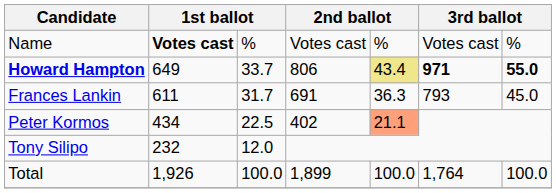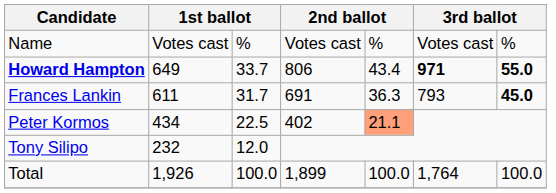(193, 43) bold -> (190, 43) normal
(390, 69) khaki background -> (384, 69) no background
(522, 95) normal -> (517, 95) bold
